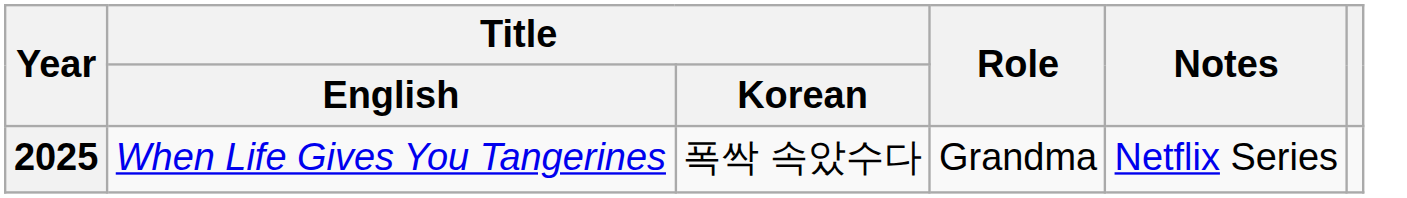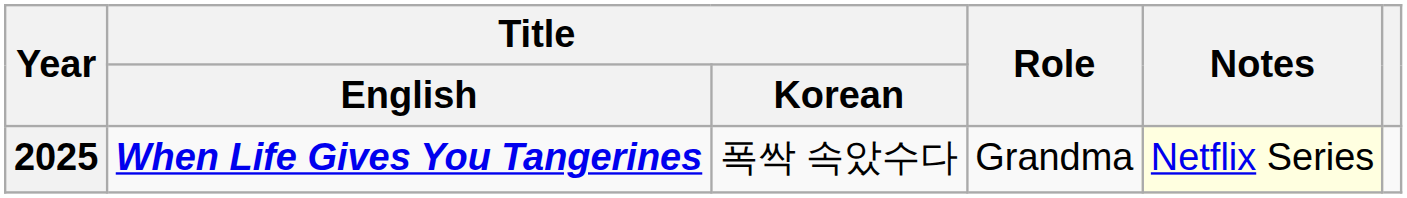(391, 158) normal -> (409, 158) bold
(1226, 158) no background -> (1263, 158) lightyellow background
